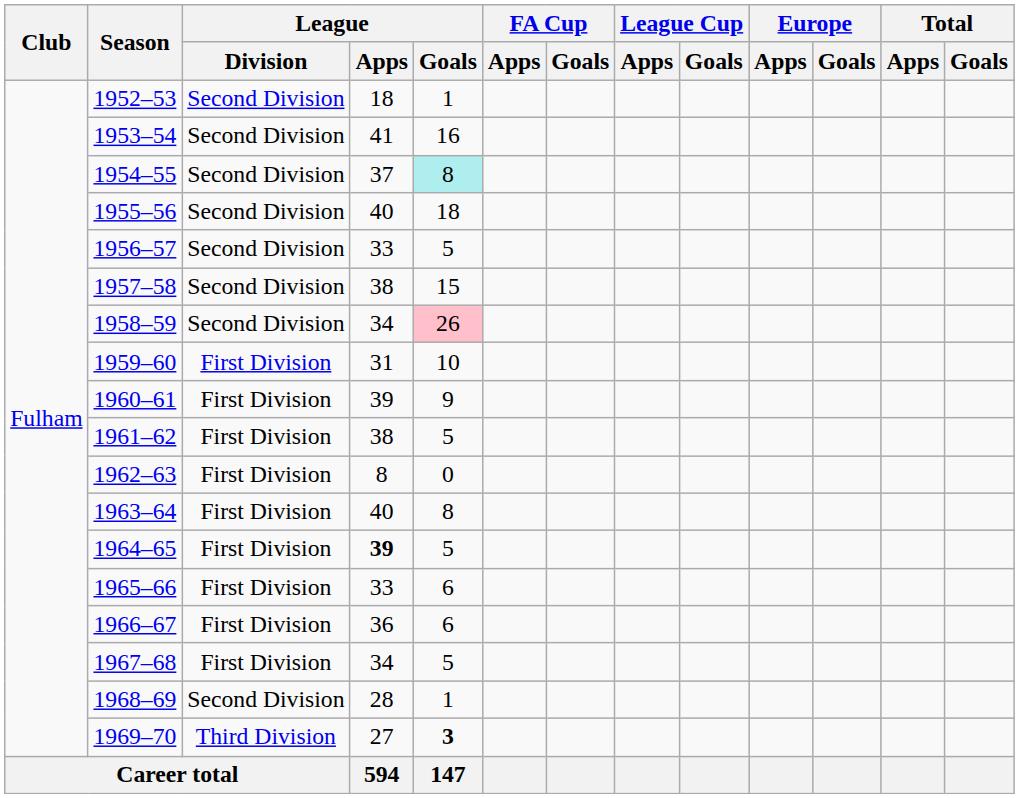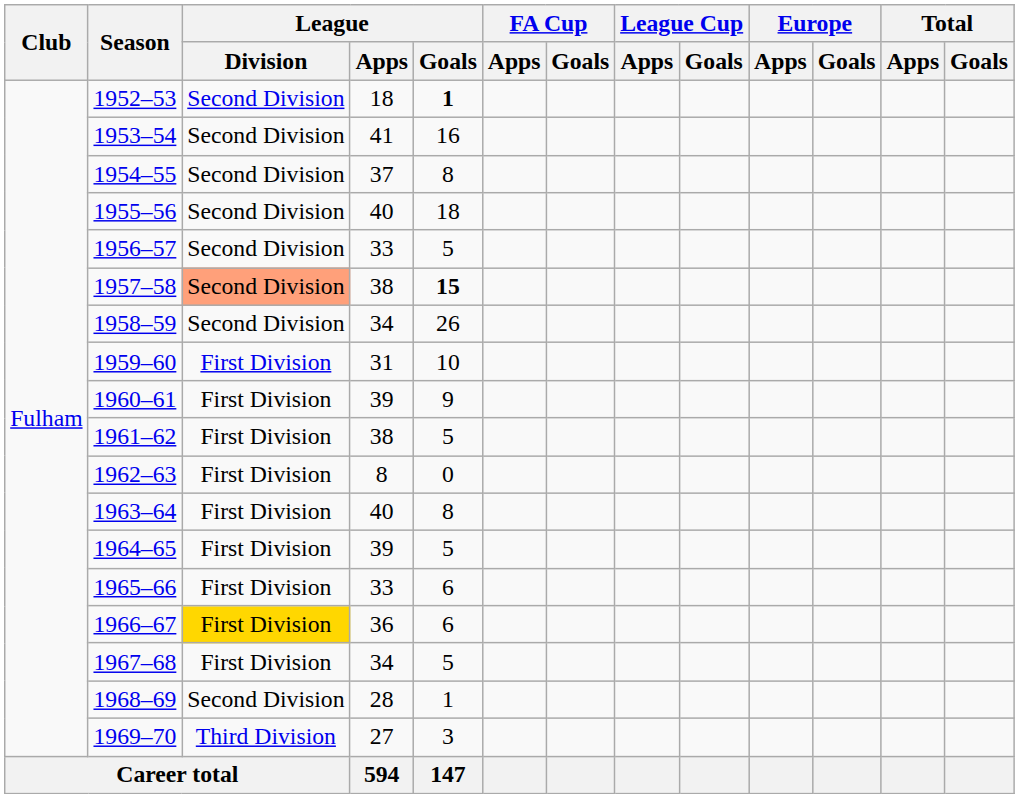(448, 98) normal -> (448, 98) bold
(448, 173) paleturquoise background -> (448, 173) no background
(266, 286) no background -> (266, 286) lightsalmon background
(448, 286) normal -> (448, 286) bold
(448, 323) pink background -> (448, 323) no background
(382, 549) bold -> (382, 549) normal
(266, 624) no background -> (266, 624) gold background
(448, 736) bold -> (448, 736) normal
